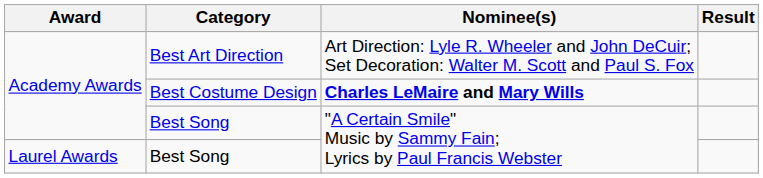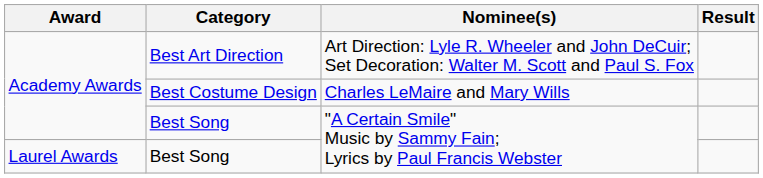(454, 92) bold -> (447, 92) normal
